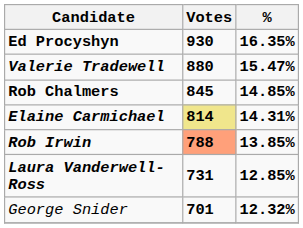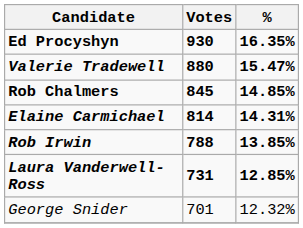(200, 117) khaki background -> (200, 117) no background
(200, 142) lightsalmon background -> (200, 142) no background
(200, 210) bold -> (200, 210) normal
(267, 210) bold -> (267, 210) normal
